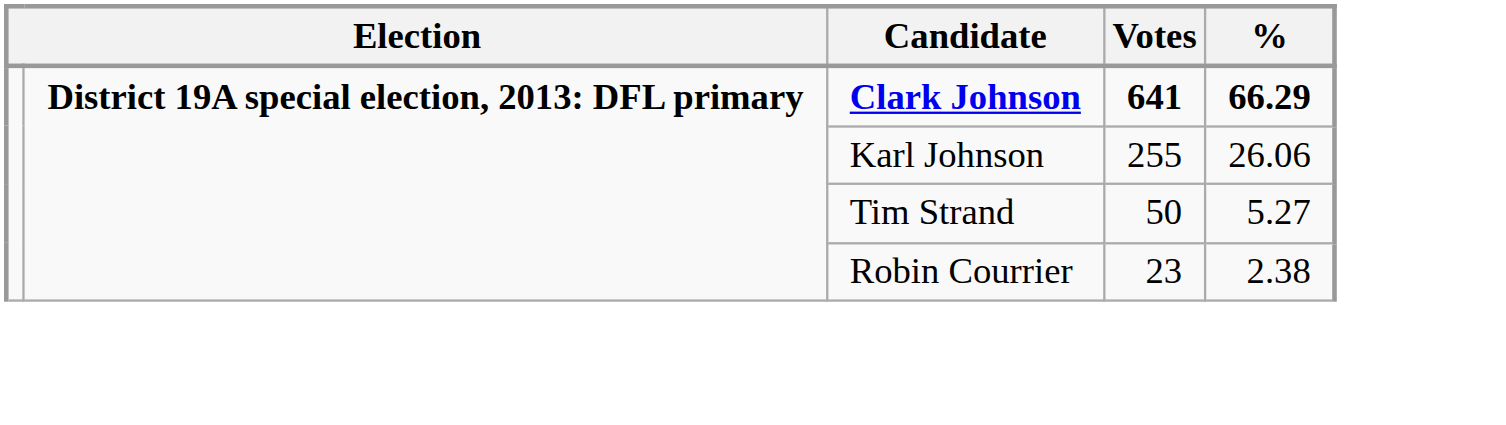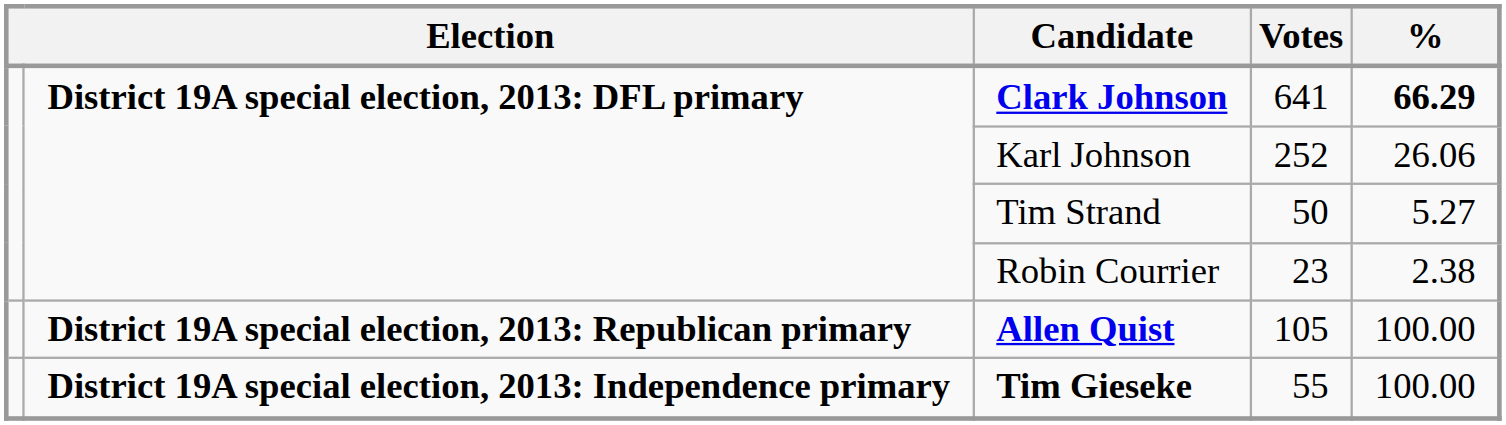(1155, 96) bold -> (1301, 96) normal
(1155, 154) 255 -> (1301, 154) 252
+ row: (1085, 328)
+ row: (1094, 386)
